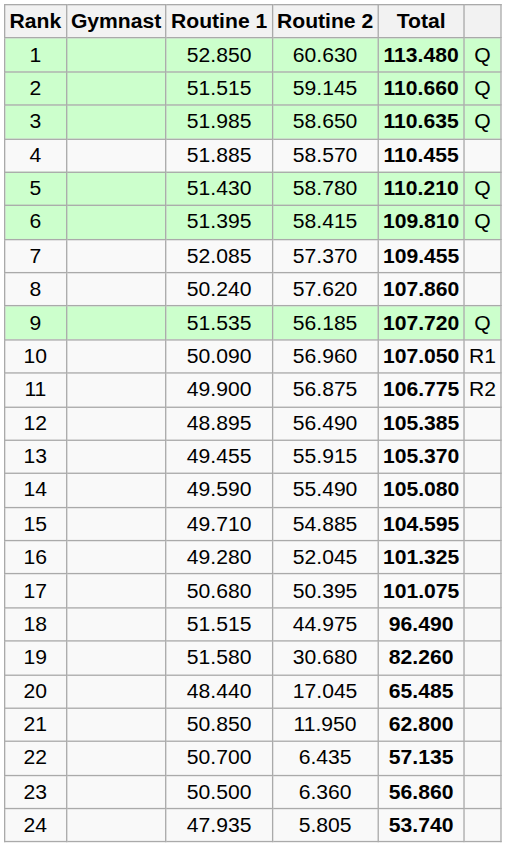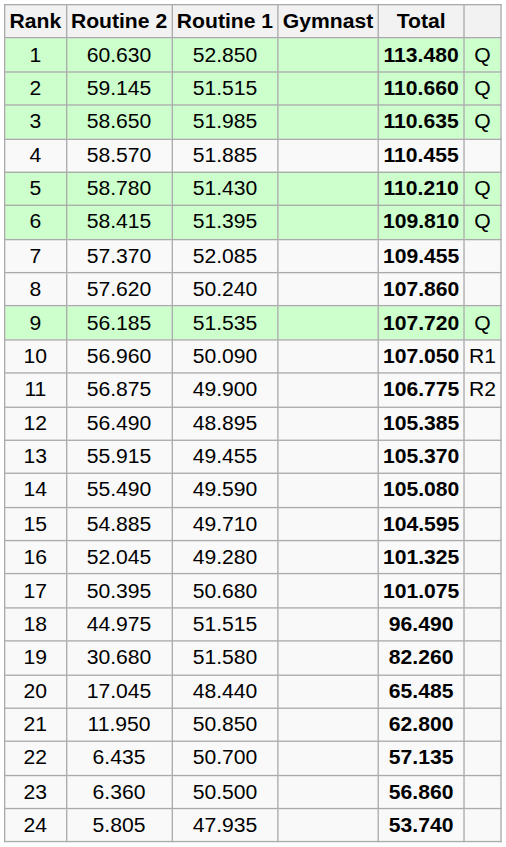columns swapped: (116, 21) <-> (325, 21)
